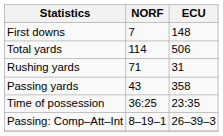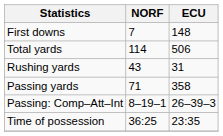(135, 67) 71 -> (135, 67) 43
(135, 85) 43 -> (135, 85) 71
rows swapped: (65, 121) <-> (56, 103)
